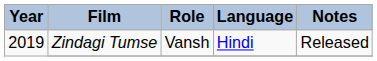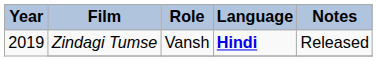(235, 42) normal -> (237, 42) bold
